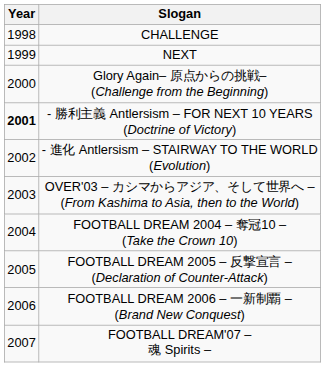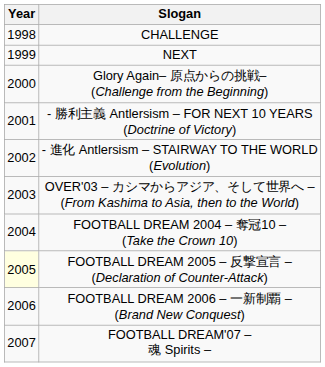(22, 121) bold -> (22, 121) normal
(22, 269) no background -> (22, 269) lightyellow background
